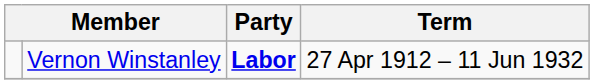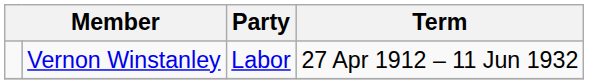(264, 59) bold -> (261, 59) normal
